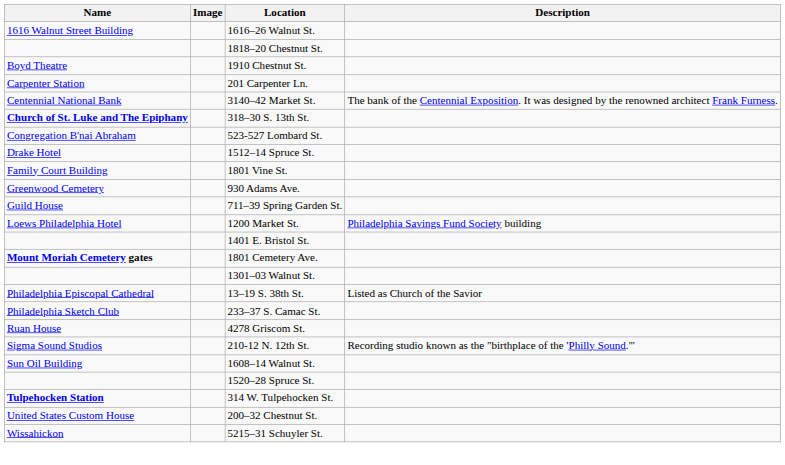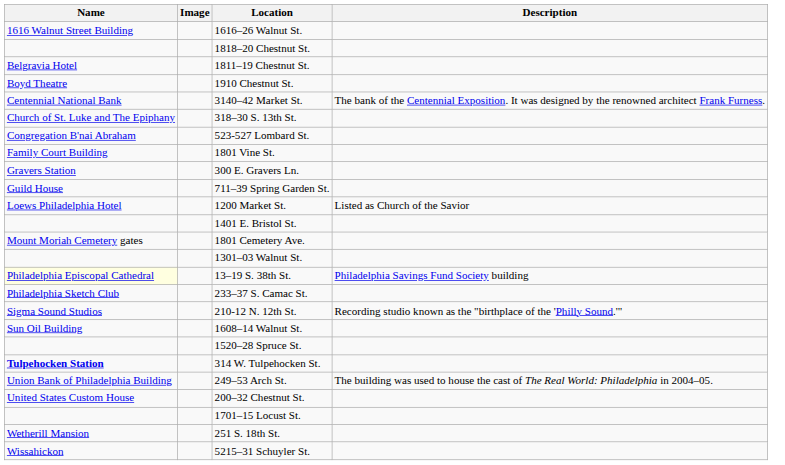+ row: (262, 65)
- row: (268, 83)
(97, 118) bold -> (91, 118) normal
- row: (271, 153)
+ row: (257, 170)
- row: (264, 188)
(444, 223) Philadelphia Savings Fund Society building -> (402, 205) Listed as Church of the Savior
(80, 258) bold -> (75, 240) normal
(80, 293) no background -> (80, 275) lightyellow background
(415, 293) Listed as Church of the Savior -> (432, 275) Philadelphia Savings Fund Society building
- row: (266, 328)
+ row: (251, 380)
+ row: (258, 415)
+ row: (247, 433)
